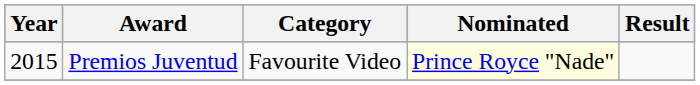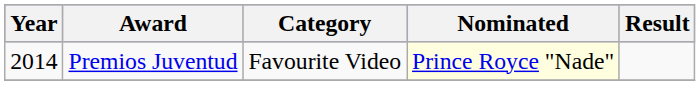(34, 60) 2015 -> (34, 60) 2014
